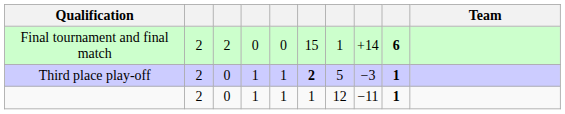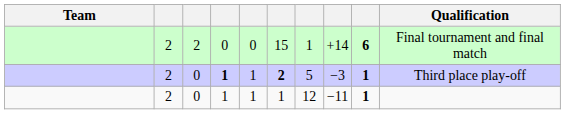columns swapped: (485, 15) <-> (95, 15)
(255, 75) normal -> (225, 75) bold
